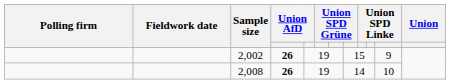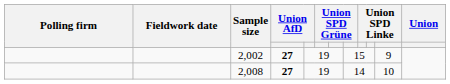(287, 55) 26 -> (287, 55) 27
(287, 71) 26 -> (287, 71) 27
